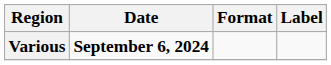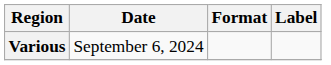(141, 45) bold -> (139, 45) normal
